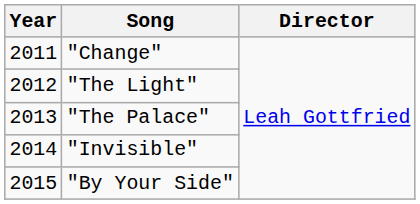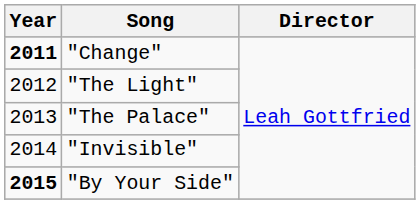(33, 53) normal -> (33, 53) bold
(33, 183) normal -> (33, 183) bold
